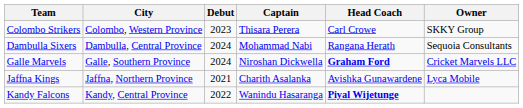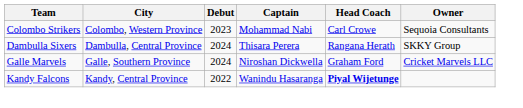(269, 29) Thisara Perera -> (276, 29) Mohammad Nabi
(455, 29) SKKY Group -> (446, 29) Sequoia Consultants
(276, 45) Mohammad Nabi -> (269, 45) Thisara Perera
(469, 45) Sequoia Consultants -> (432, 45) SKKY Group
(359, 62) bold -> (356, 62) normal
- row: (33, 78)
